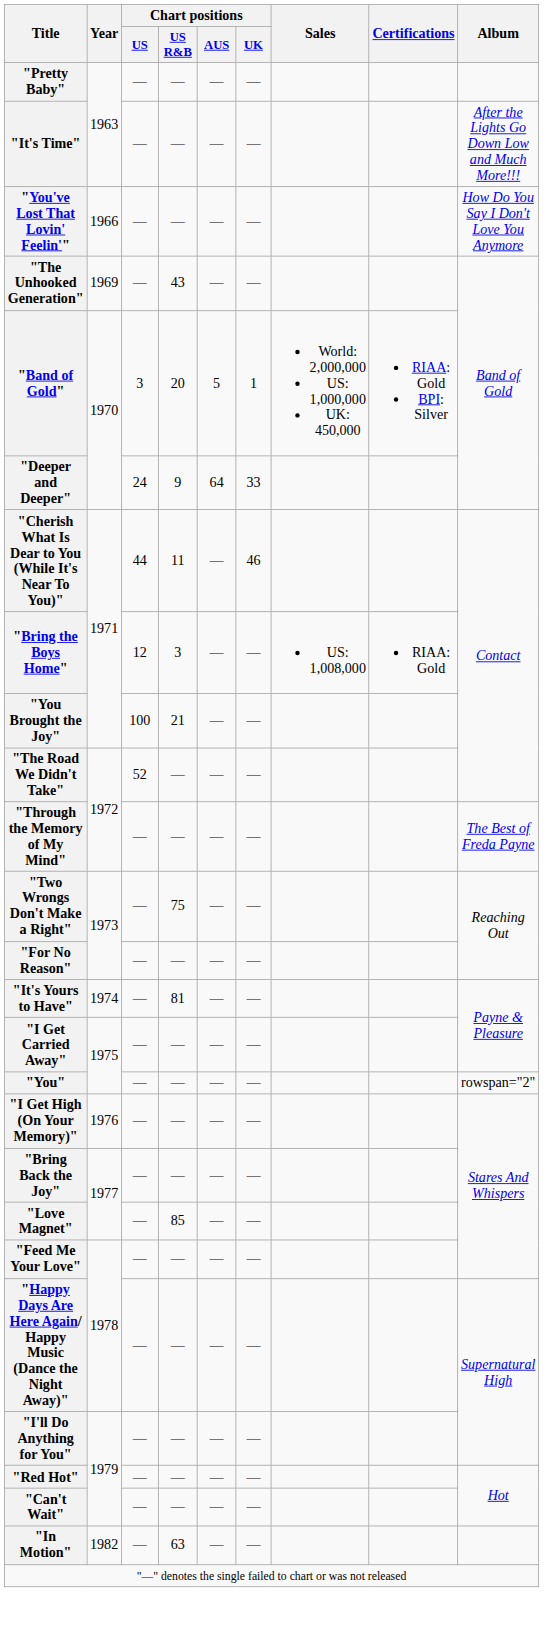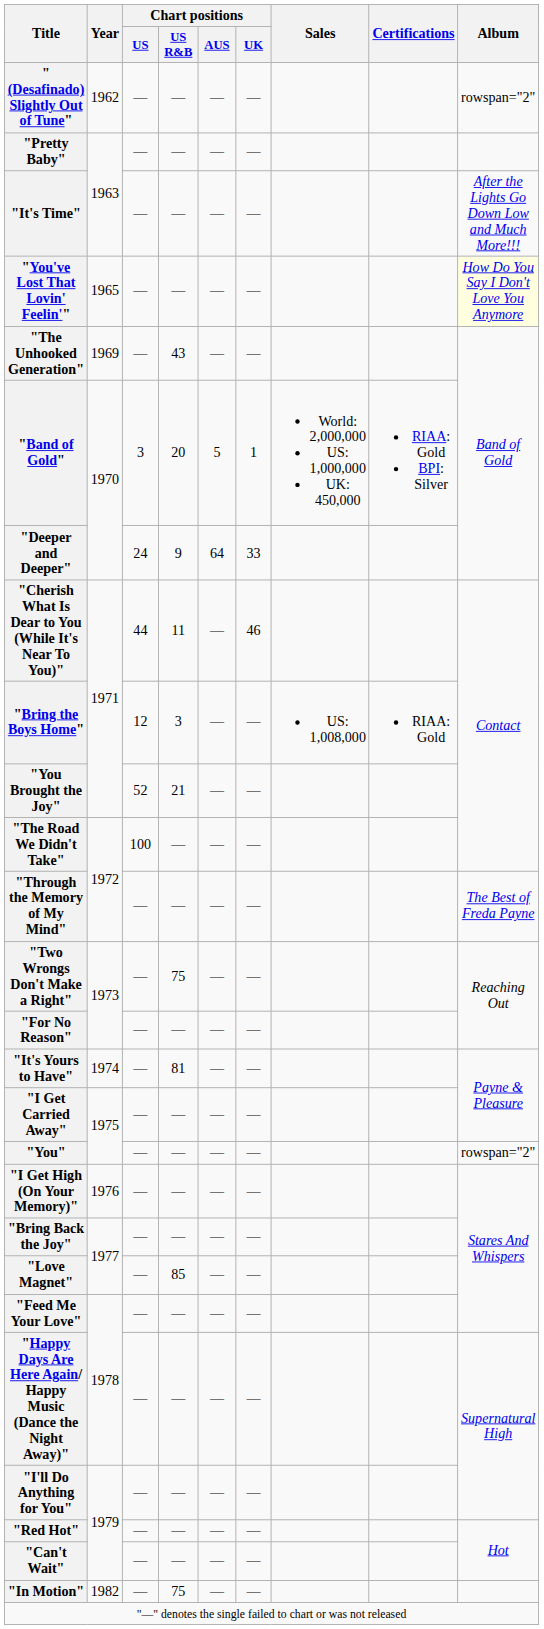+ row: (46, 97)
(104, 221) 1966 -> (105, 291) 1965
(498, 221) no background -> (498, 291) lightyellow background
(140, 720) 100 -> (140, 790) 52
(140, 774) 52 -> (140, 844) 100
(178, 1545) 63 -> (178, 1591) 75
